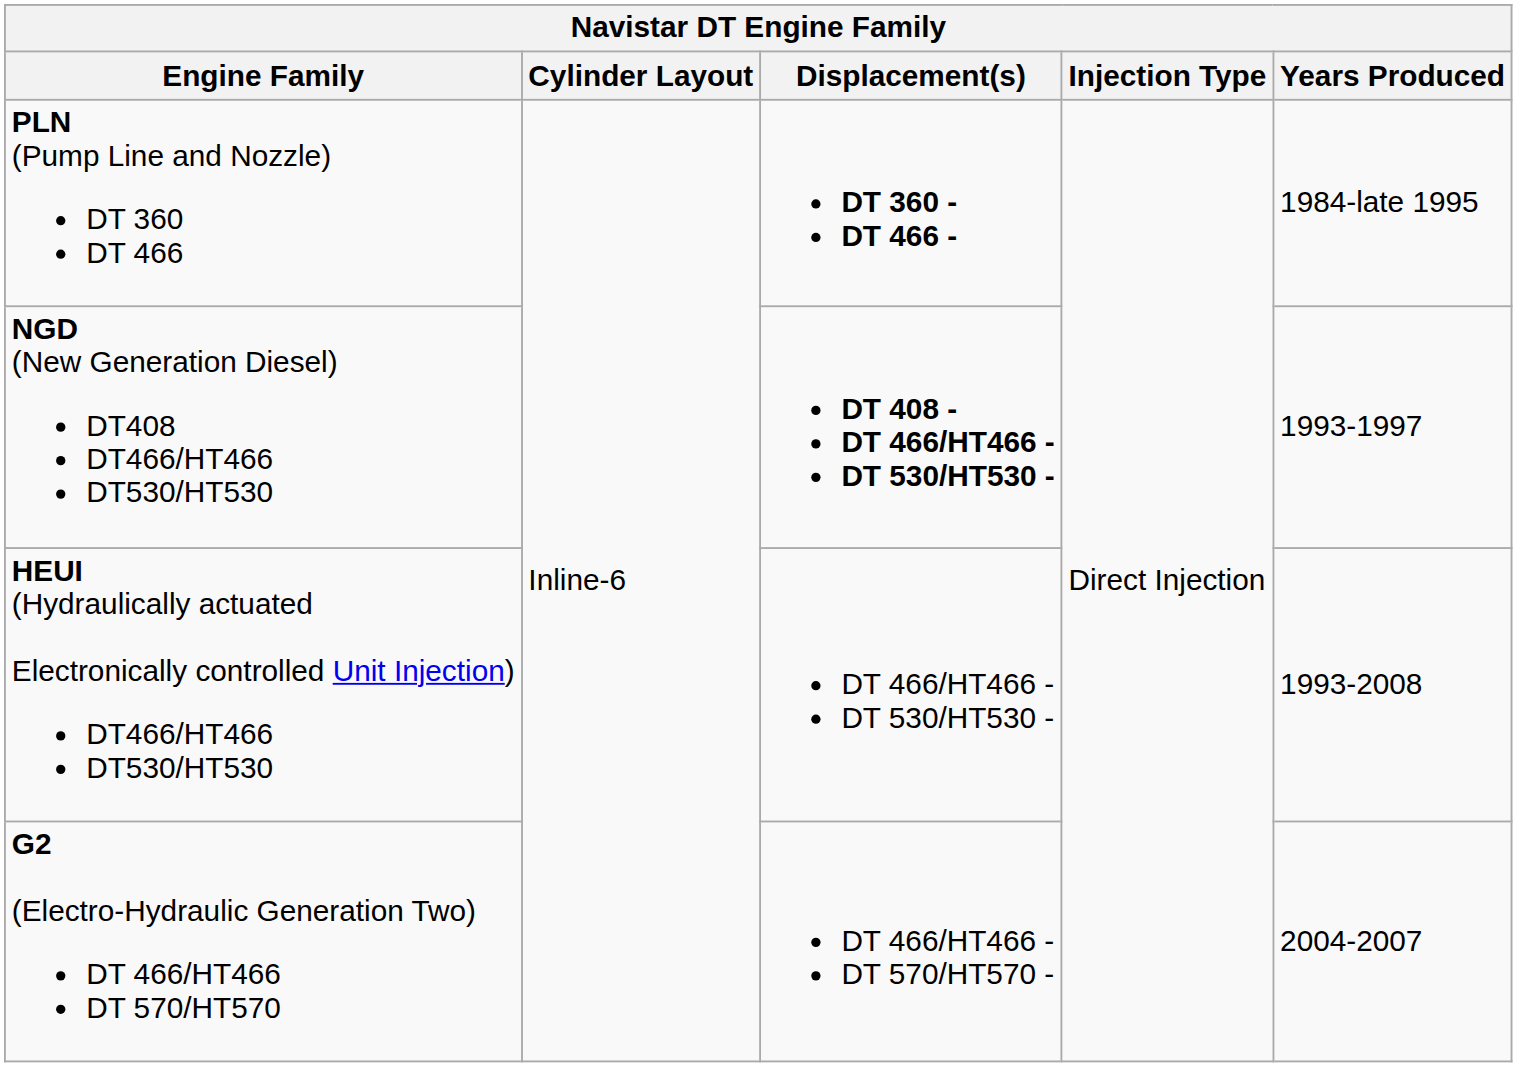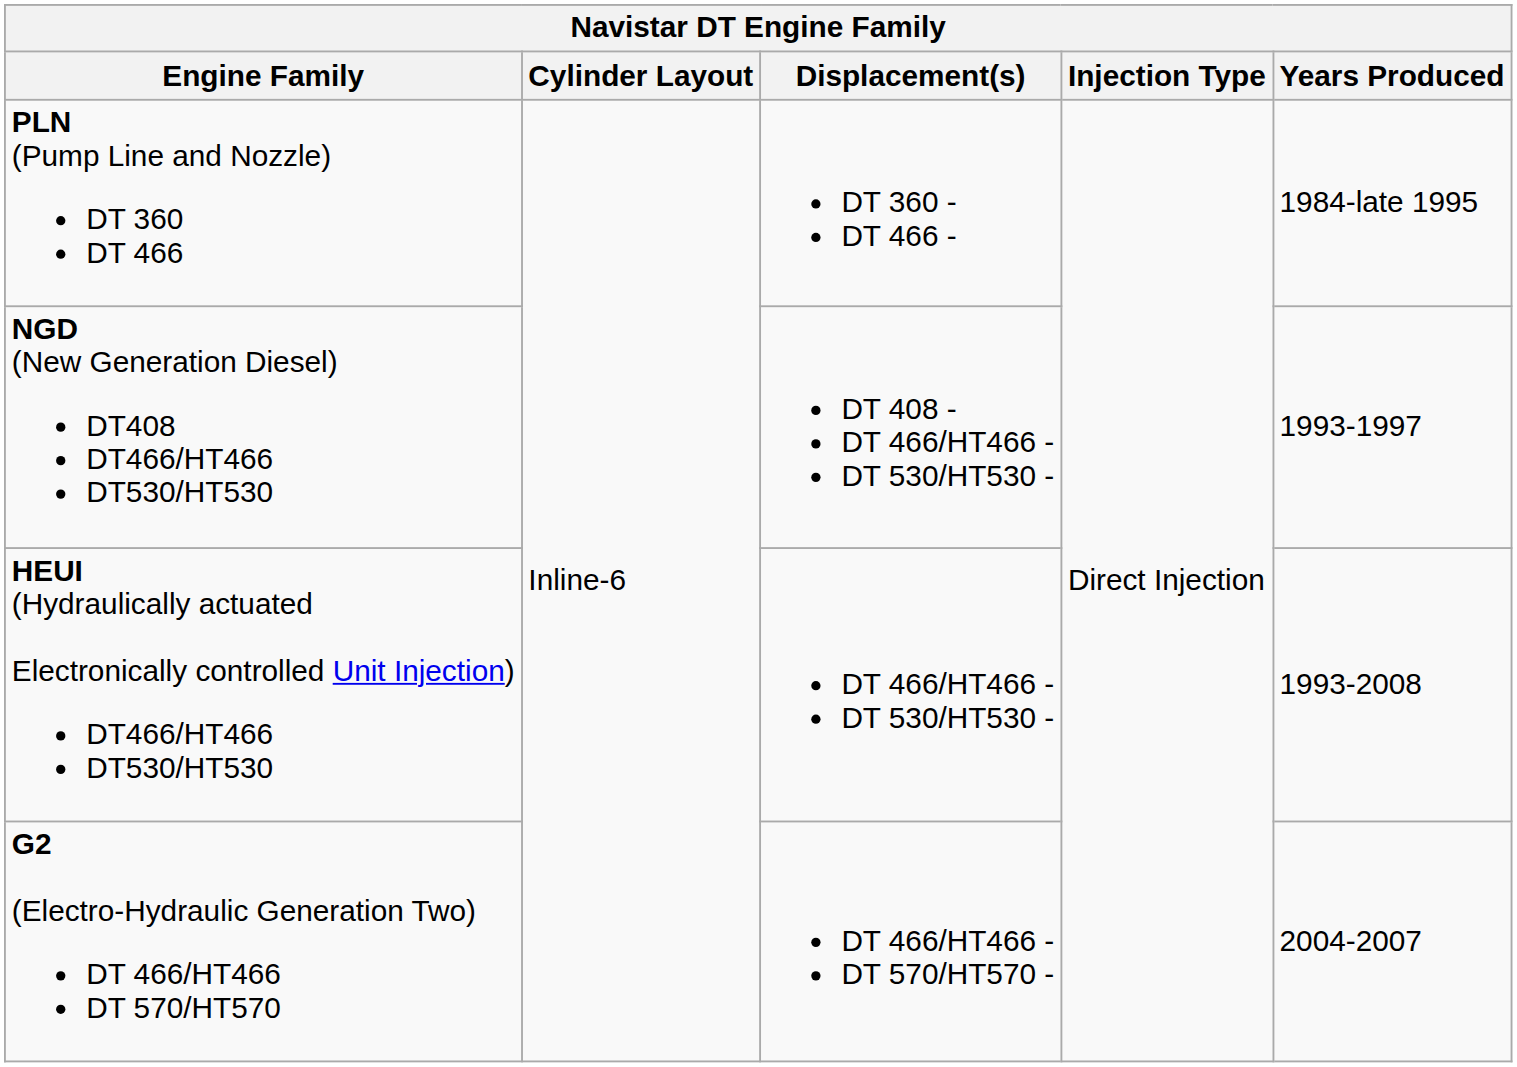(911, 220) bold -> (911, 220) normal
(911, 444) bold -> (911, 444) normal
